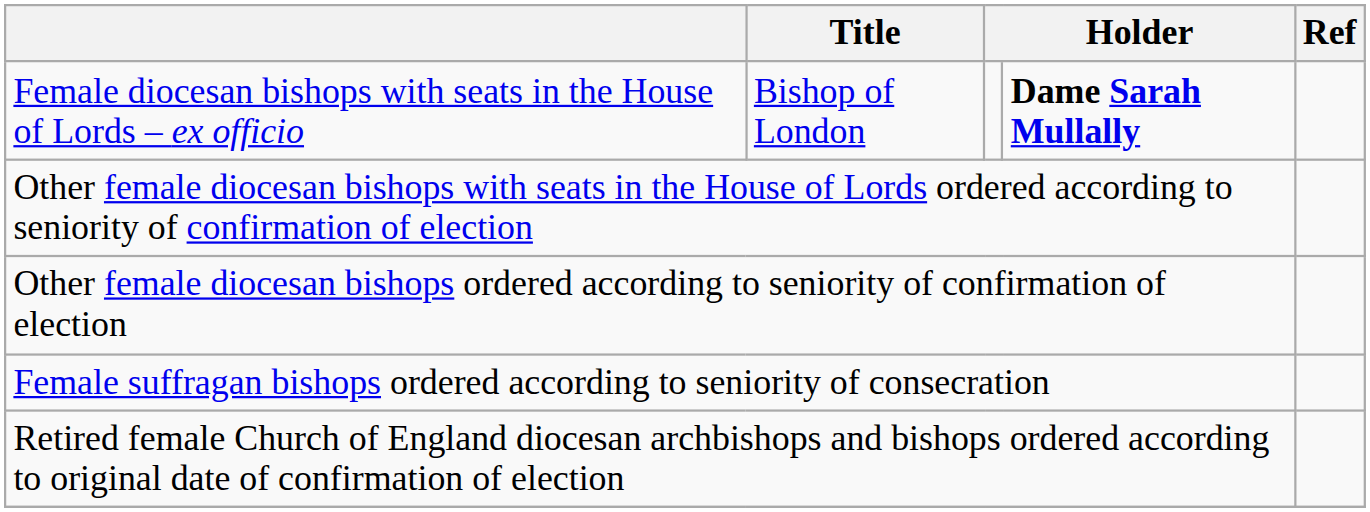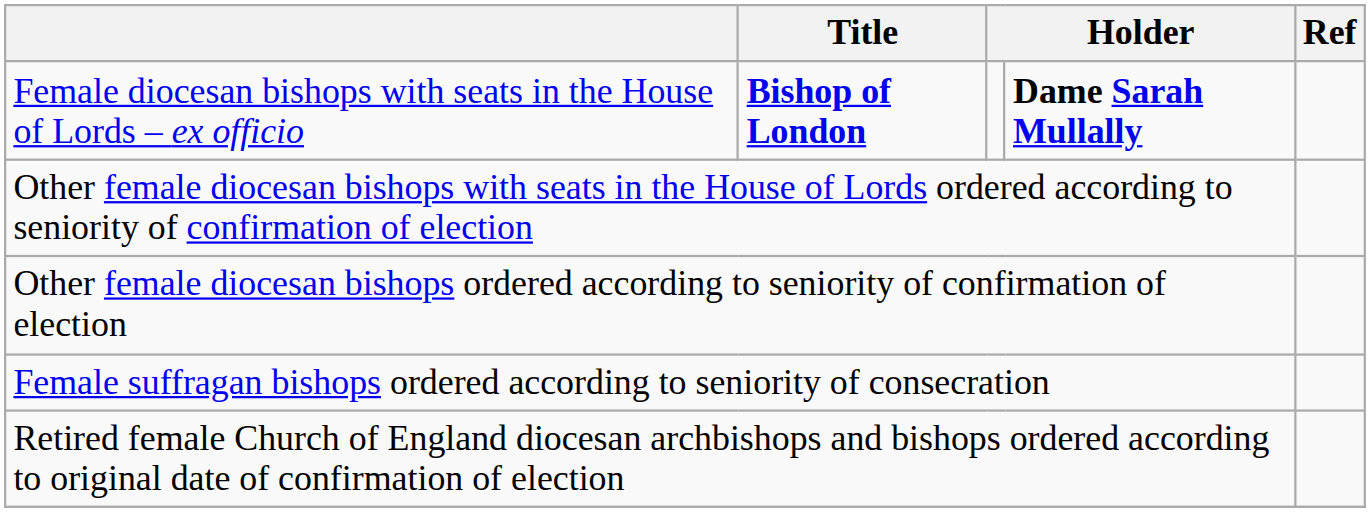(824, 109) normal -> (819, 109) bold
